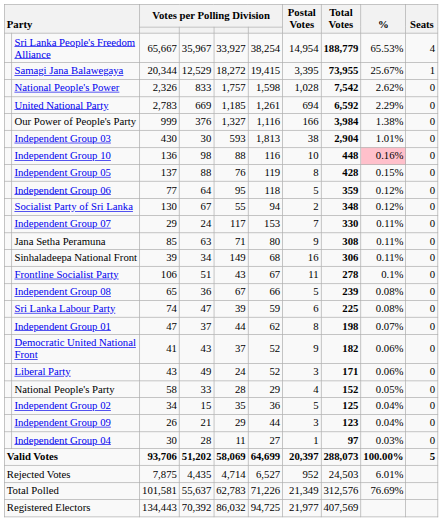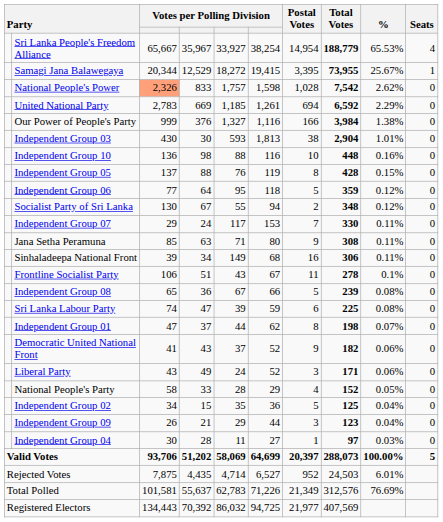(165, 88) no background -> (165, 88) lightsalmon background
(390, 156) pink background -> (390, 156) no background
